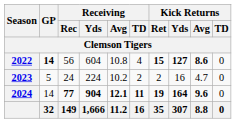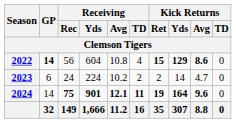(180, 61) 127 -> (180, 61) 129
(49, 77) 5 -> (49, 77) 6
(180, 77) 16 -> (180, 77) 14
(69, 93) 77 -> (69, 93) 75
(93, 93) 904 -> (93, 93) 901
